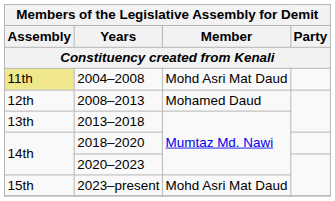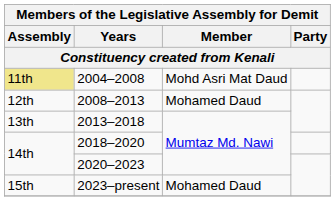(226, 185) Mohd Asri Mat Daud -> (213, 185) Mohamed Daud
